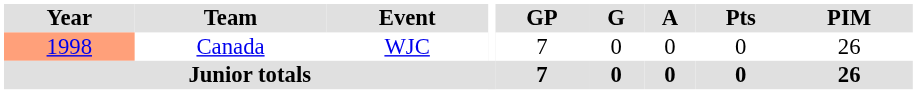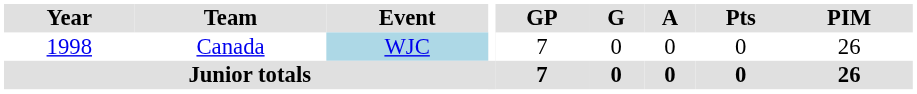(69, 46) lightsalmon background -> (69, 46) no background
(407, 46) no background -> (407, 46) lightblue background
